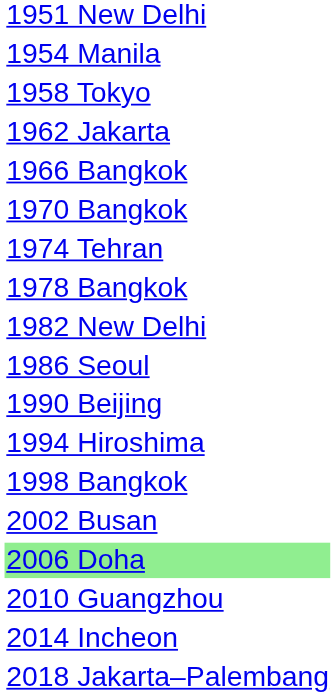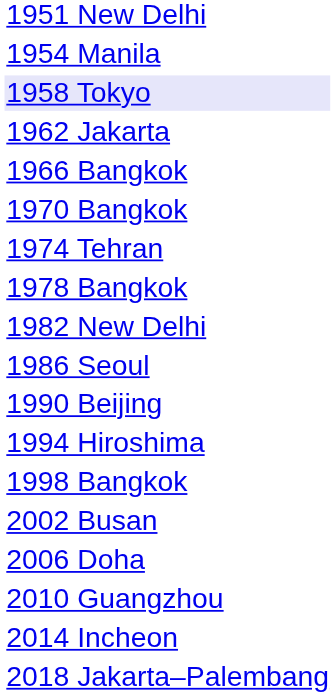(78, 92) no background -> (78, 92) lavender background
(76, 560) lightgreen background -> (76, 560) no background
